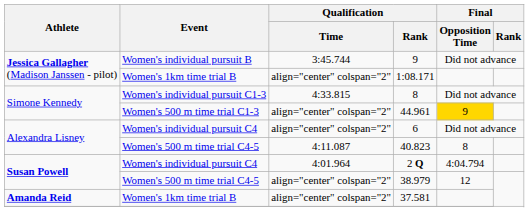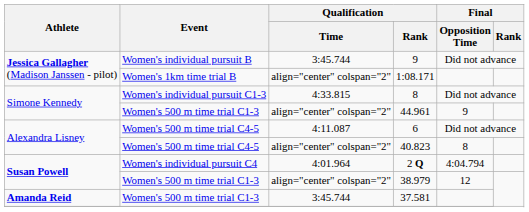(465, 111) gold background -> (465, 111) no background
(190, 128) Women's individual pursuit C4 -> (191, 128) Women's 500 m time trial C4-5
(331, 128) align="center" colspan="2" -> (331, 128) 4:11.087
(331, 146) 4:11.087 -> (331, 146) align="center" colspan="2"
(191, 180) Women's 500 m time trial C4-5 -> (191, 180) Women's 500 m time trial C1-3
(179, 197) Women's 1km time trial B -> (191, 197) Women's 500 m time trial C1-3
(331, 197) align="center" colspan="2" -> (331, 197) 3:45.744
